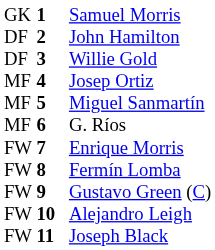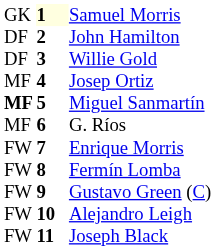(41, 14) no background -> (41, 14) lightyellow background
(17, 103) normal -> (18, 103) bold
